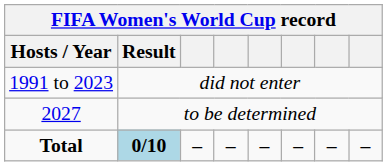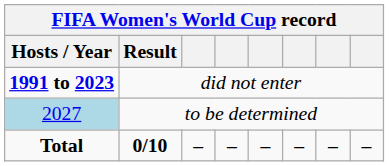(61, 82) normal -> (62, 82) bold
(61, 113) no background -> (62, 113) lightblue background
(149, 144) lightblue background -> (150, 144) no background
